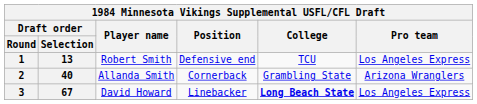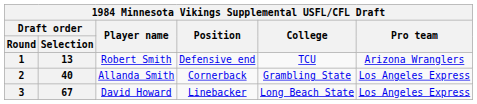(414, 60) Los Angeles Express -> (414, 60) Arizona Wranglers
(414, 76) Arizona Wranglers -> (414, 76) Los Angeles Express
(307, 92) bold -> (307, 92) normal
